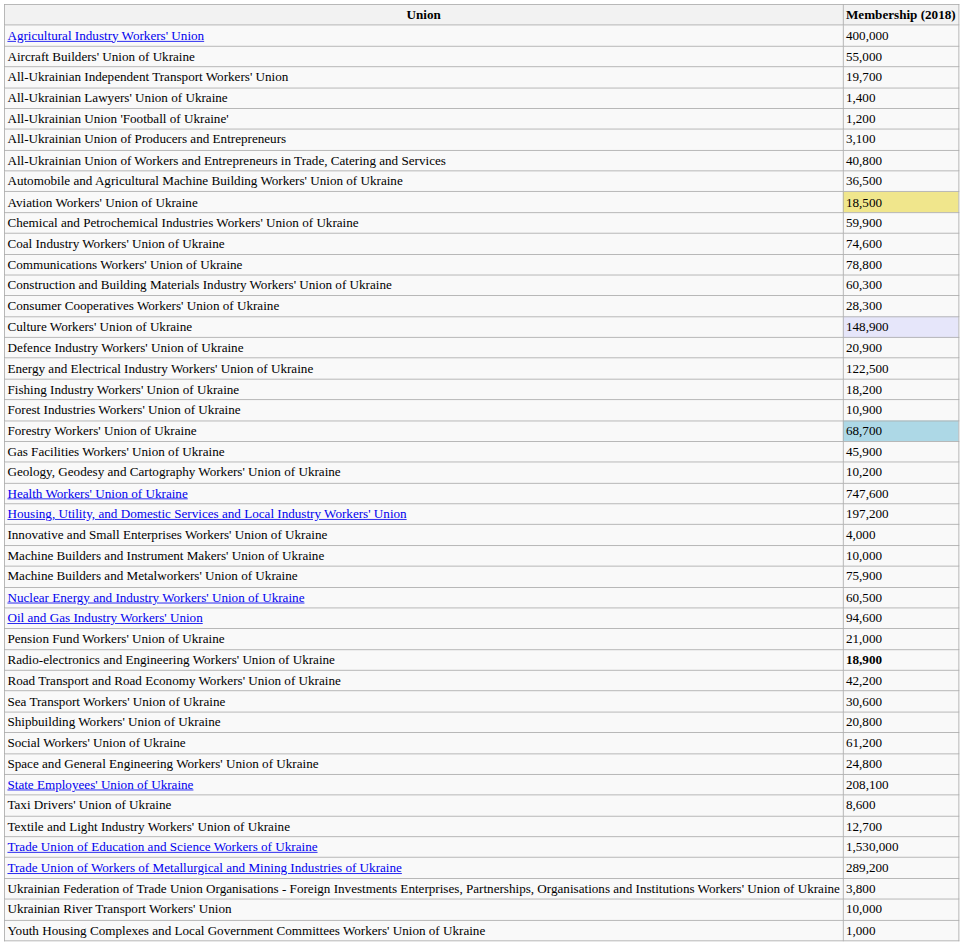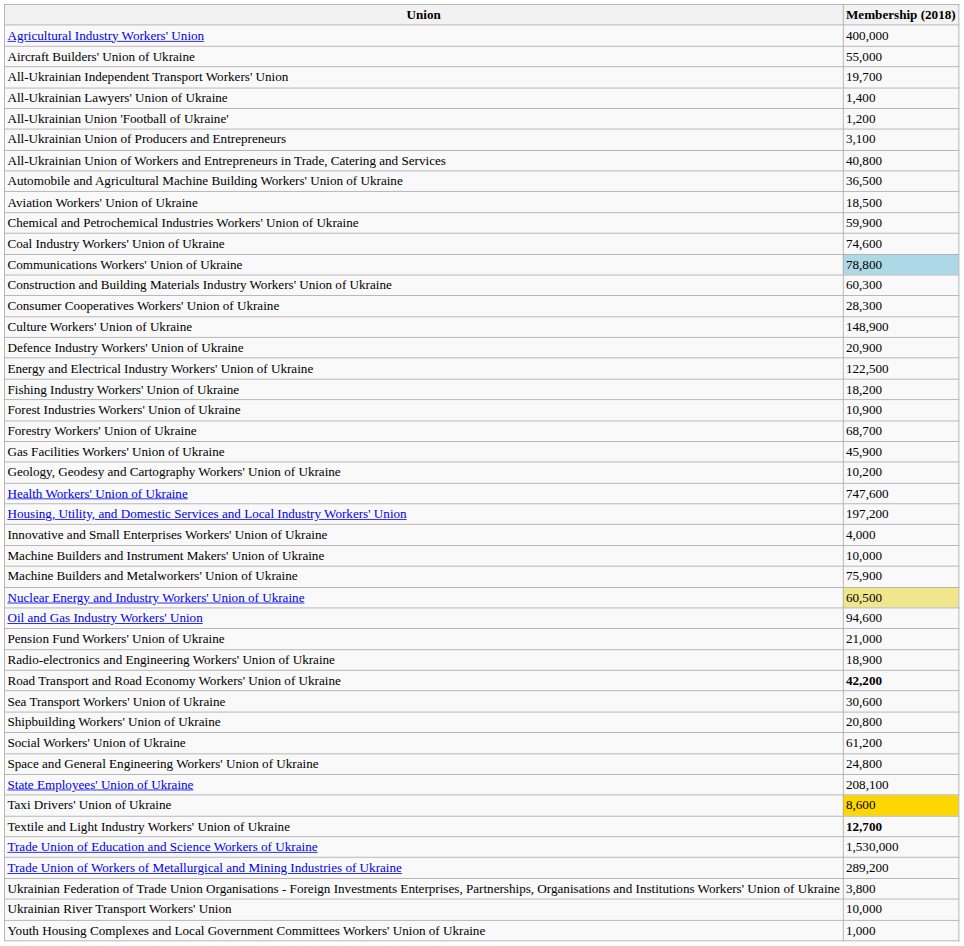(864, 202) khaki background -> (864, 202) no background
(864, 264) no background -> (864, 264) lightblue background
(867, 327) lavender background -> (867, 327) no background
(864, 431) lightblue background -> (864, 431) no background
(864, 597) no background -> (864, 597) khaki background
(864, 659) bold -> (864, 659) normal
(864, 680) normal -> (864, 680) bold
(861, 805) no background -> (861, 805) gold background
(864, 826) normal -> (864, 826) bold
